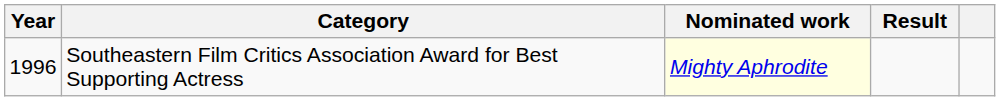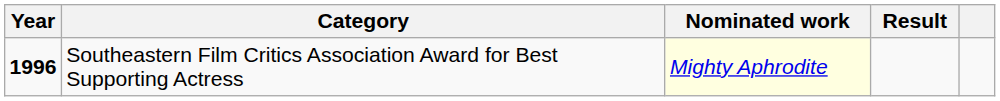(33, 66) normal -> (33, 66) bold
